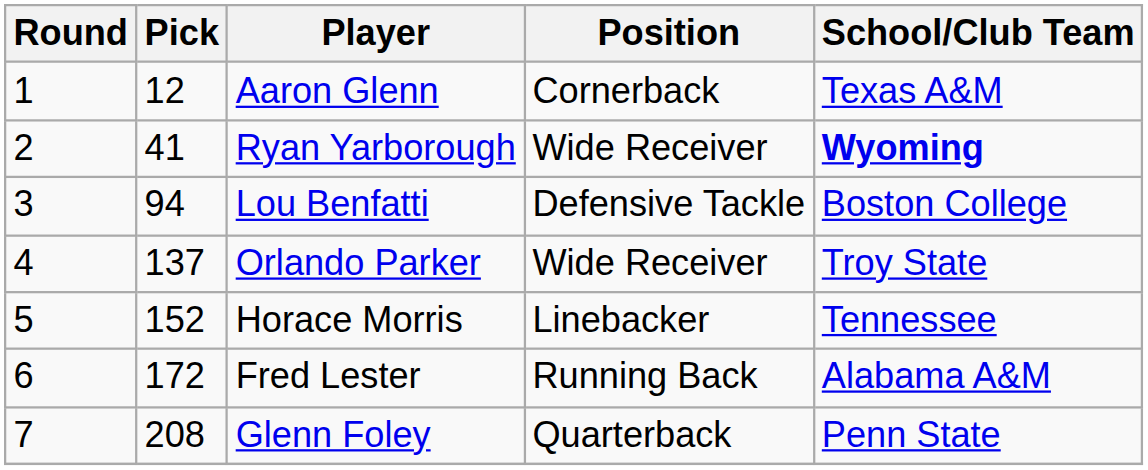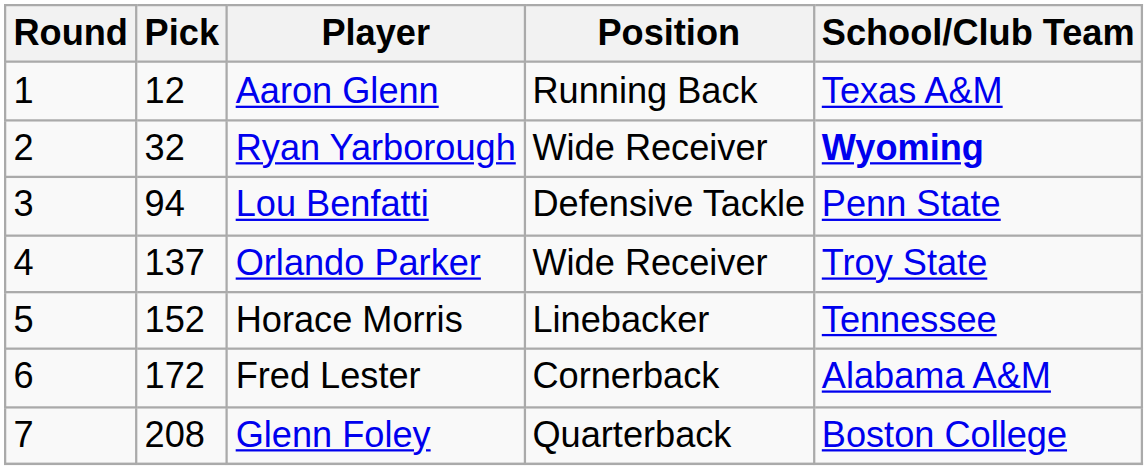(626, 90) Cornerback -> (645, 90) Running Back
(165, 147) 41 -> (165, 147) 32
(944, 205) Boston College -> (911, 205) Penn State
(645, 377) Running Back -> (626, 377) Cornerback
(911, 434) Penn State -> (944, 434) Boston College
